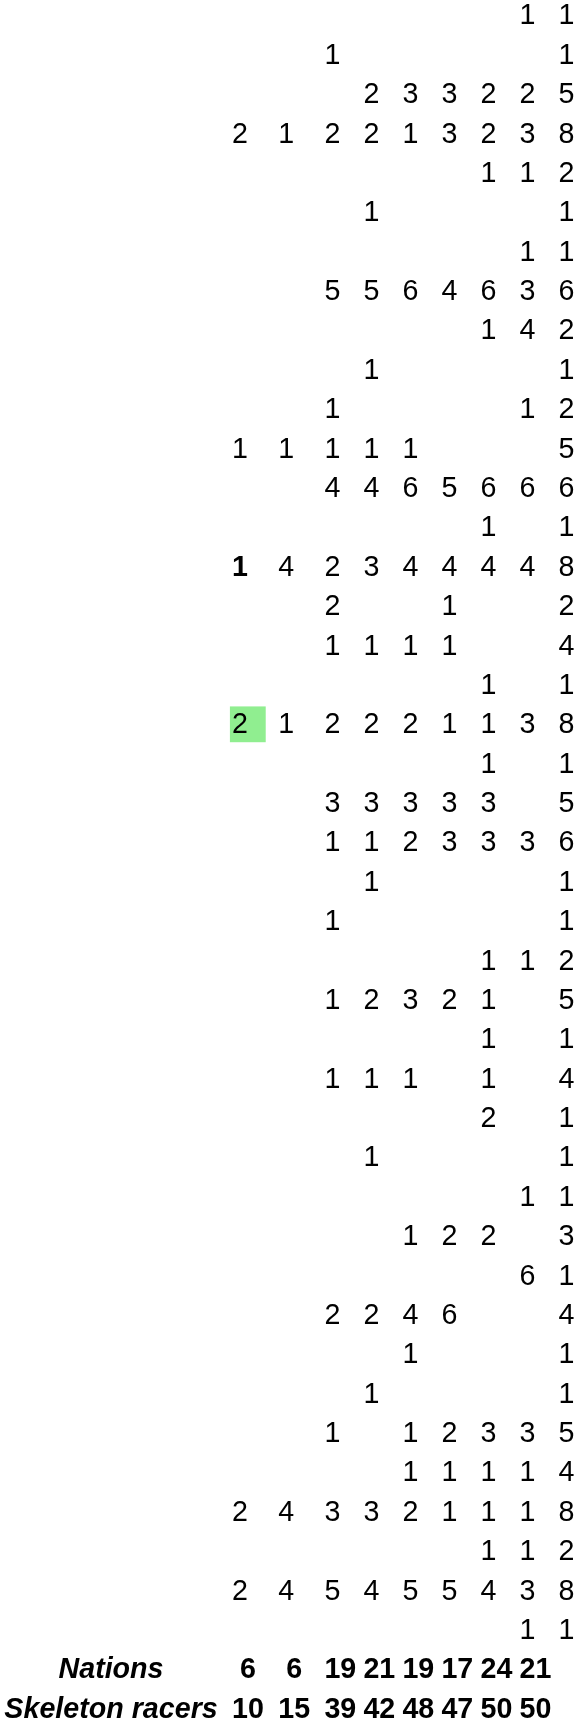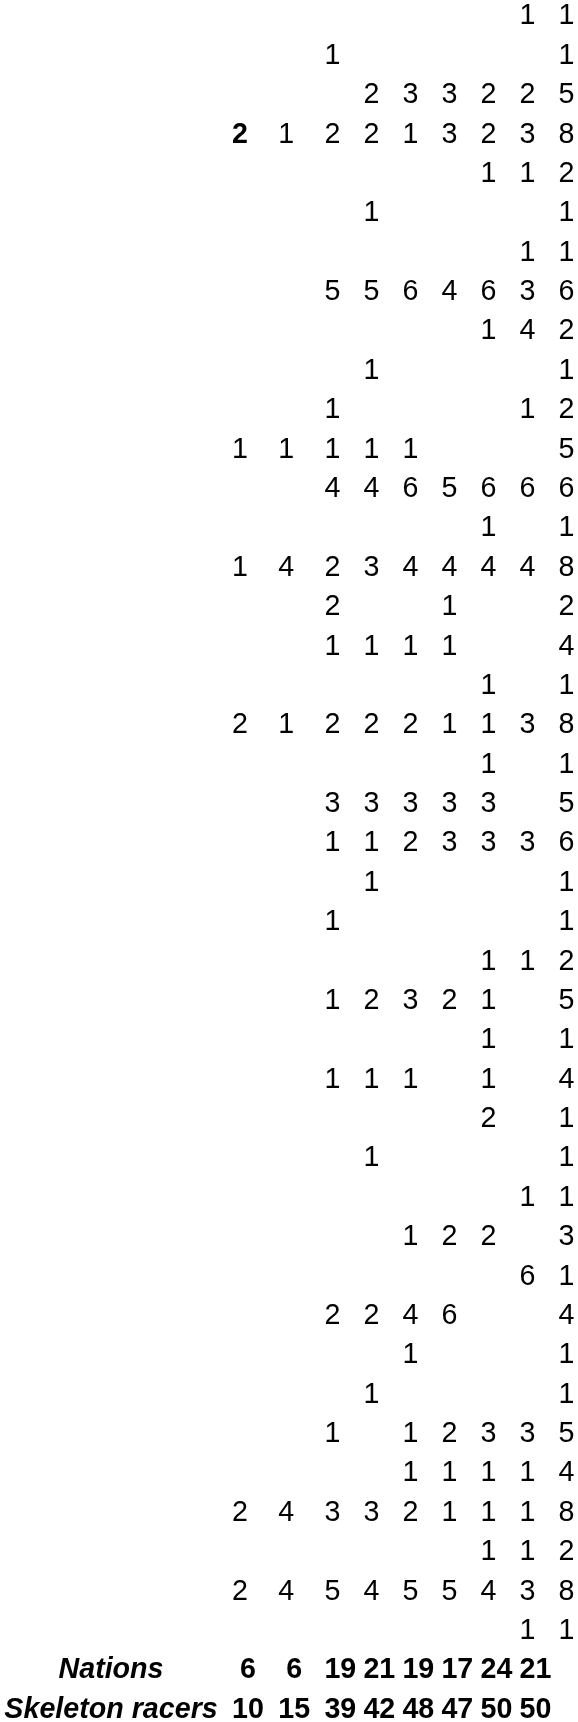(240, 133) normal -> (240, 133) bold
(240, 566) bold -> (240, 566) normal
(240, 723) lightgreen background -> (240, 723) no background
